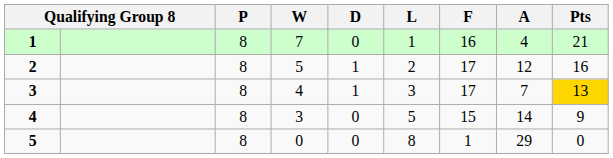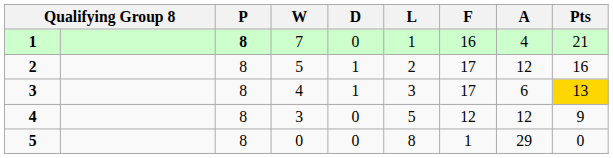(243, 41) normal -> (243, 41) bold
(524, 91) 7 -> (524, 91) 6
(468, 116) 15 -> (468, 116) 12
(524, 116) 14 -> (524, 116) 12
